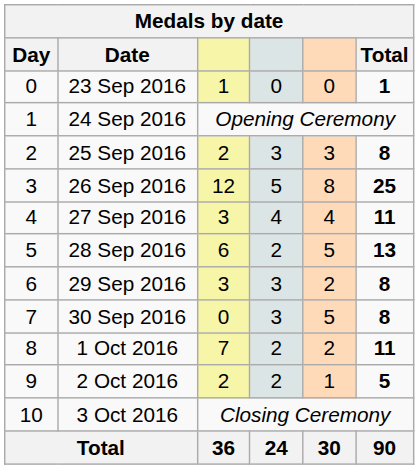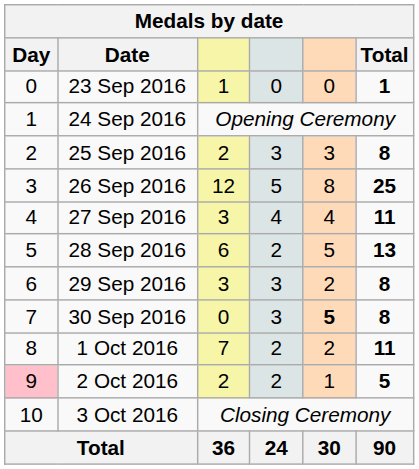(329, 316) normal -> (329, 316) bold
(31, 382) no background -> (31, 382) pink background
